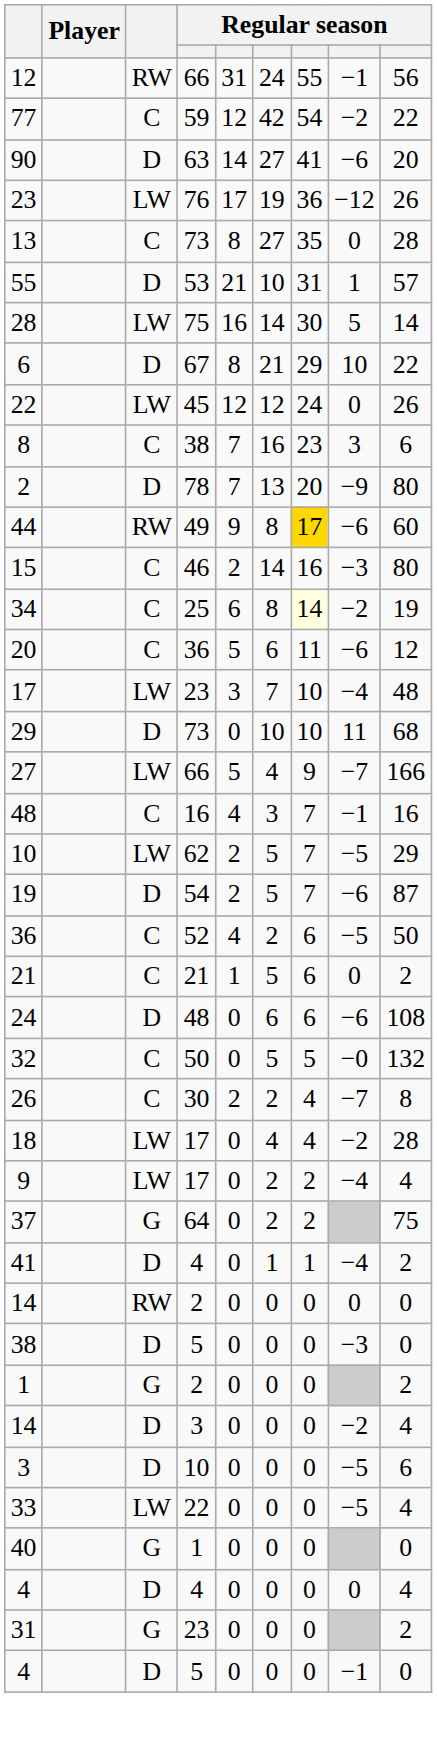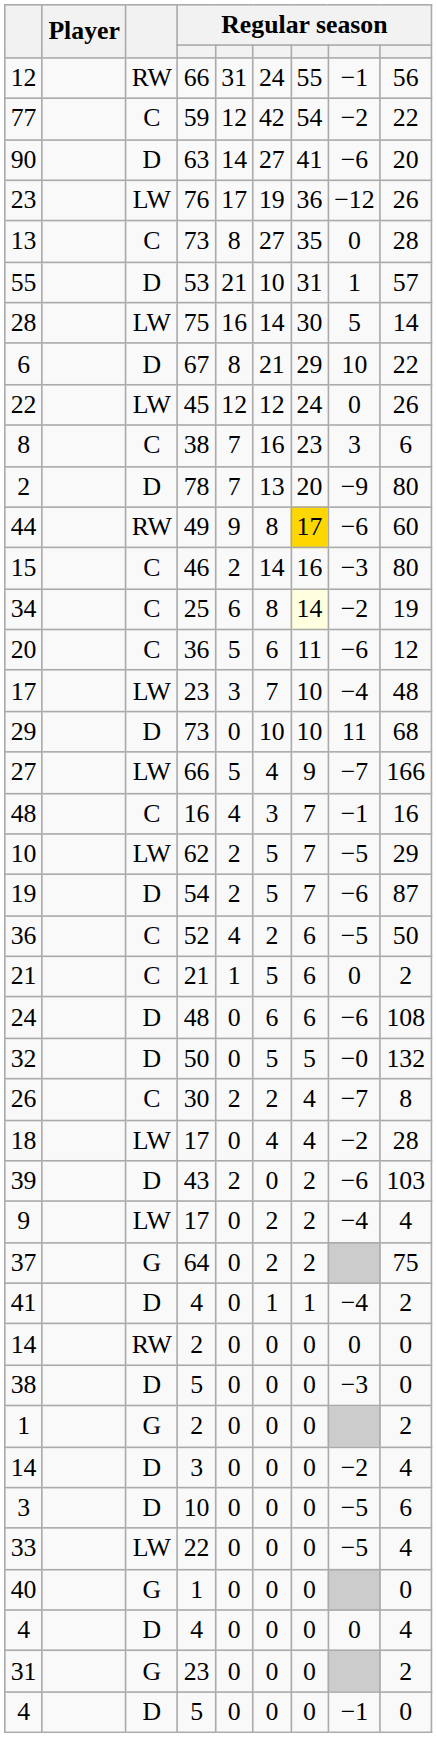(152, 1058) C -> (152, 1058) D
+ row: (24, 1180)
